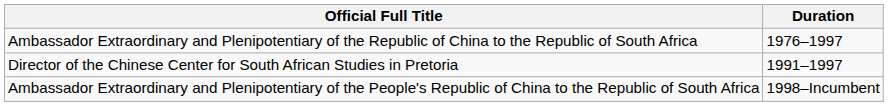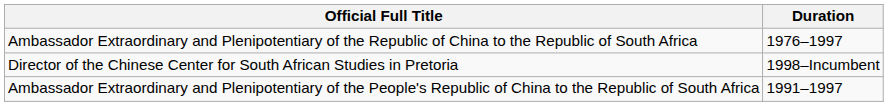(805, 64) 1991–1997 -> (823, 64) 1998–Incumbent
(823, 88) 1998–Incumbent -> (805, 88) 1991–1997
